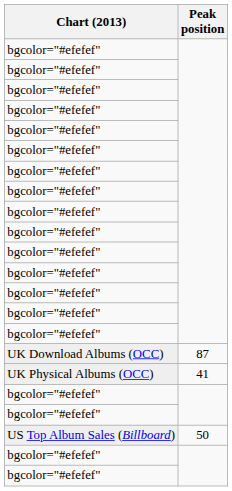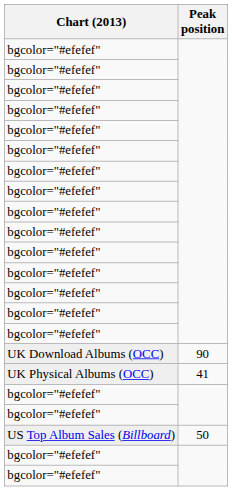(203, 353) 87 -> (203, 353) 90
